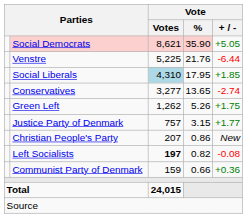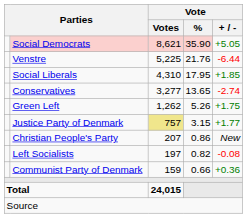(169, 75) lightblue background -> (169, 75) no background
(173, 122) no background -> (173, 122) khaki background
(173, 153) bold -> (173, 153) normal
